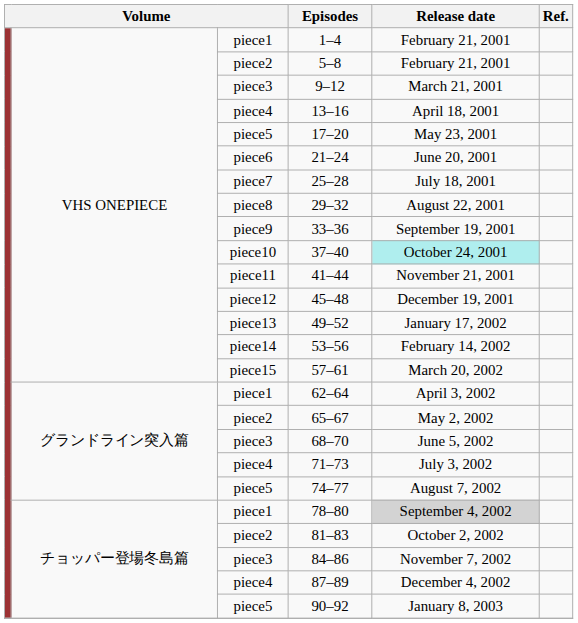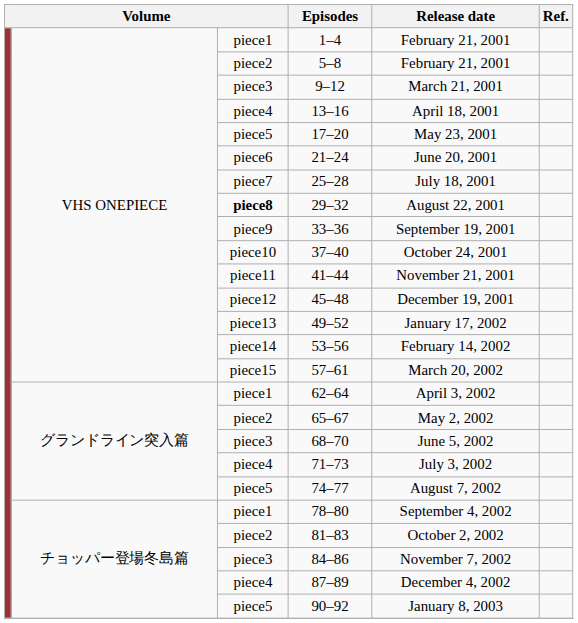(253, 205) normal -> (253, 205) bold
(456, 252) paleturquoise background -> (456, 252) no background
(456, 511) lightgrey background -> (456, 511) no background
